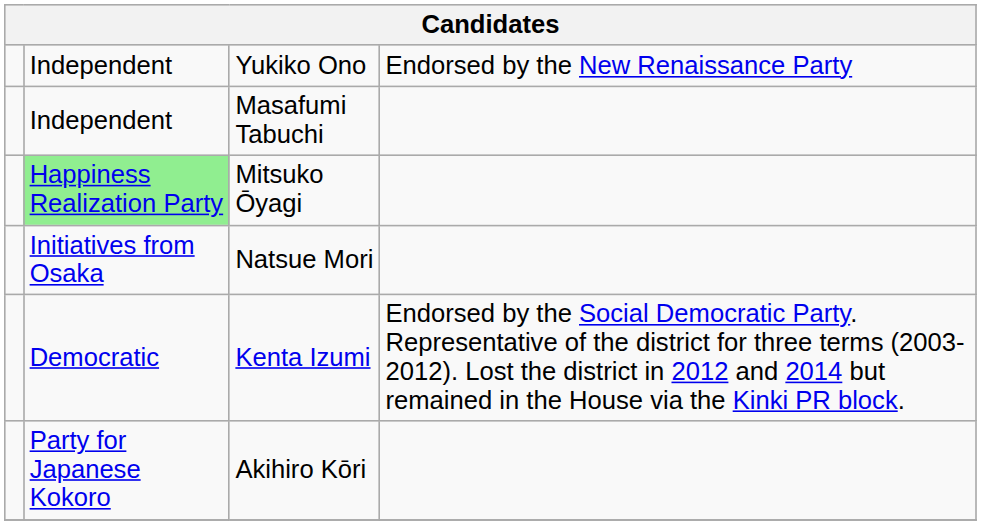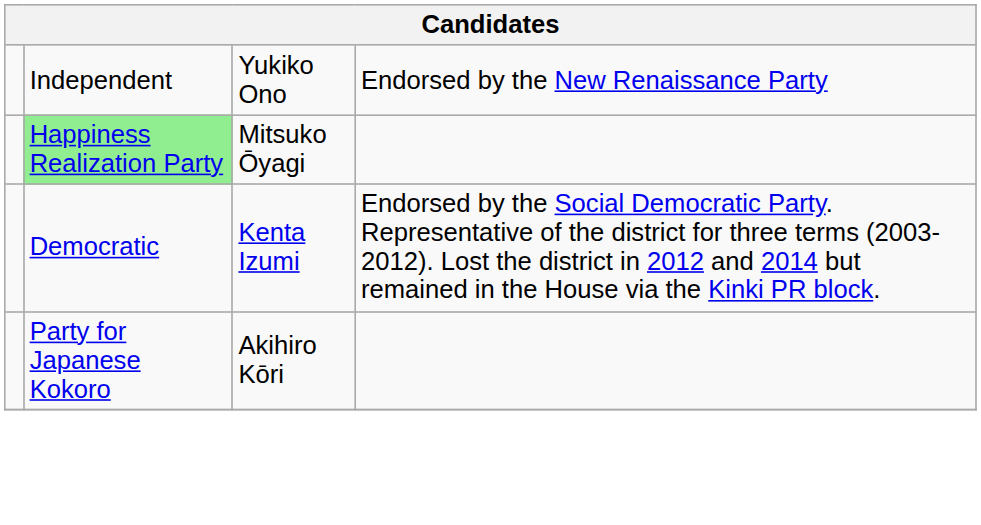- row: (291, 120)
- row: (304, 259)
